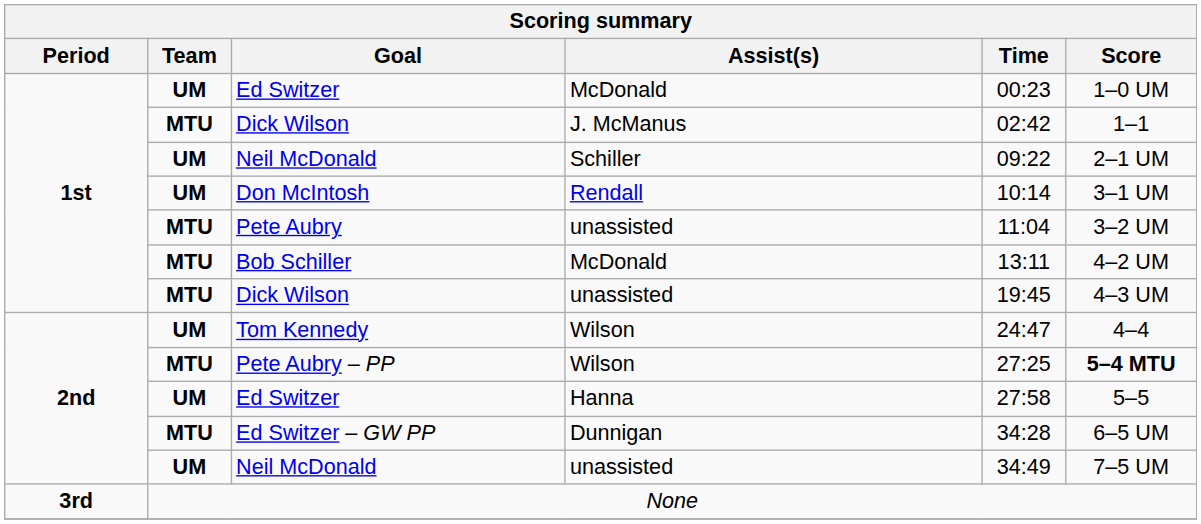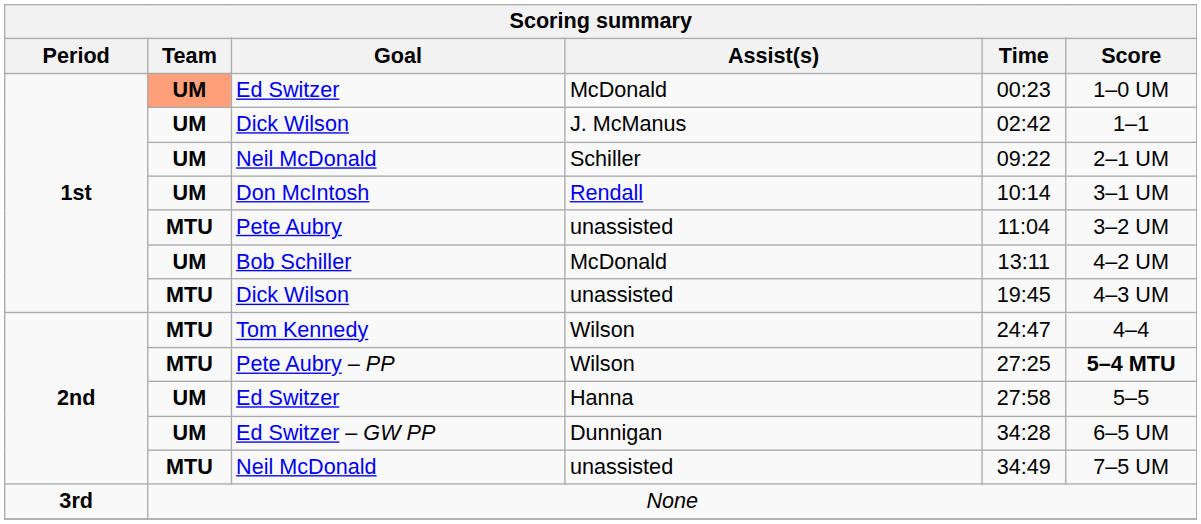(189, 90) no background -> (189, 90) lightsalmon background
(189, 124) MTU -> (189, 124) UM
(189, 261) MTU -> (189, 261) UM
(189, 329) UM -> (189, 329) MTU
(189, 432) MTU -> (189, 432) UM
(189, 466) UM -> (189, 466) MTU
